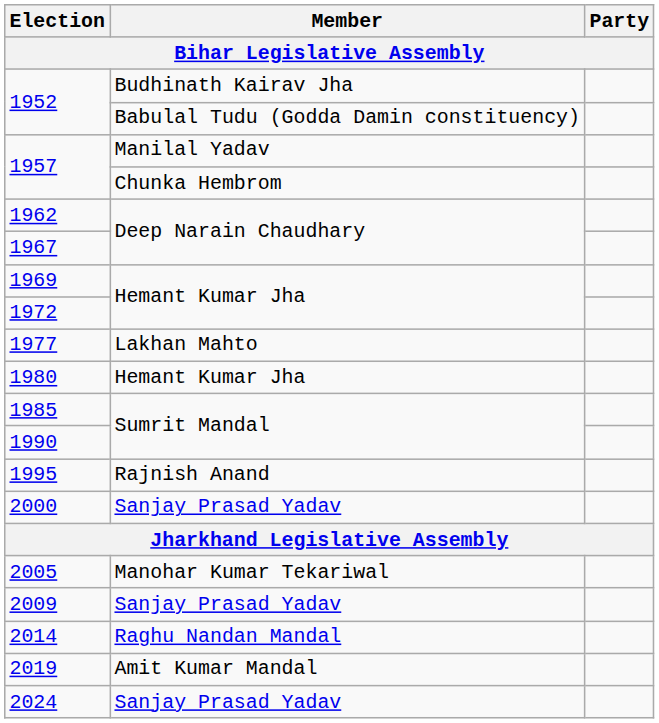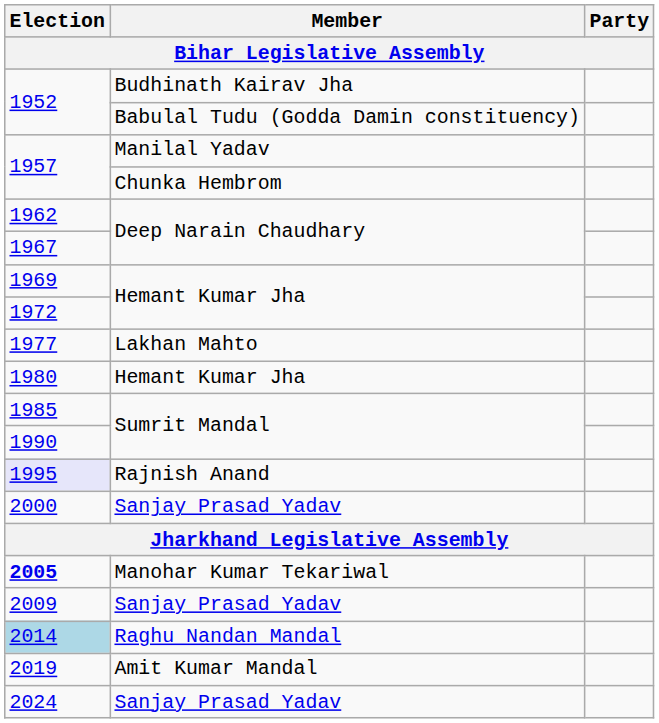(33, 475) no background -> (33, 475) lavender background
(33, 572) normal -> (33, 572) bold
(33, 637) no background -> (33, 637) lightblue background
